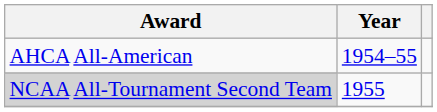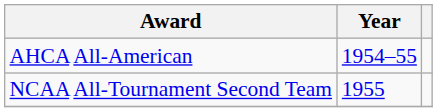(171, 89) lightgrey background -> (171, 89) no background
